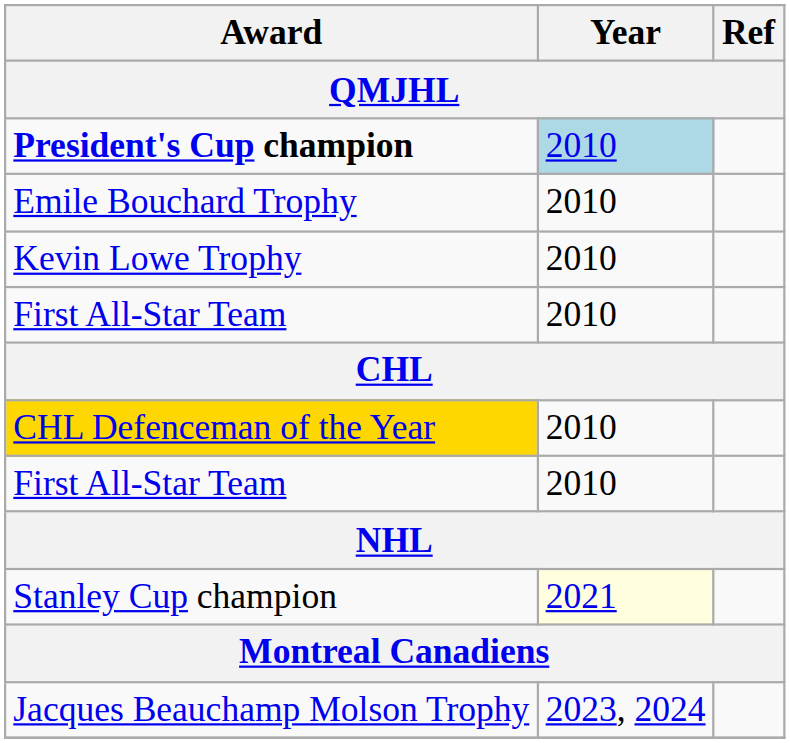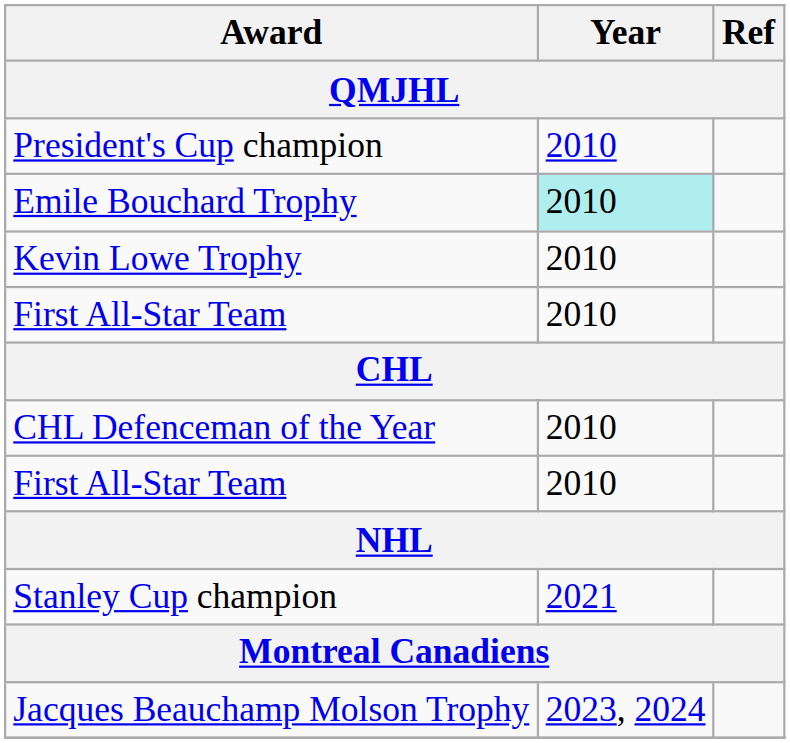(213, 145) bold -> (198, 145) normal
(581, 145) lightblue background -> (581, 145) no background
(581, 201) no background -> (581, 201) paleturquoise background
(224, 426) gold background -> (224, 426) no background
(581, 595) lightyellow background -> (581, 595) no background
